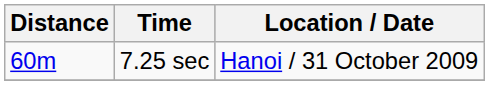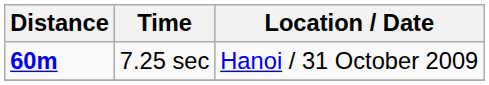(33, 60) normal -> (34, 60) bold
